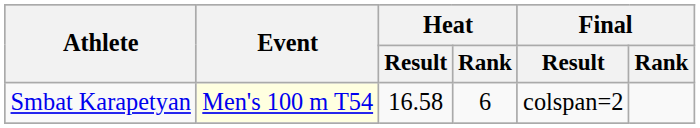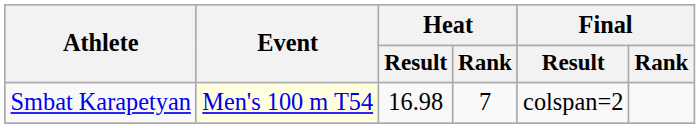(416, 103) 16.58 -> (416, 103) 16.98
(485, 103) 6 -> (485, 103) 7
